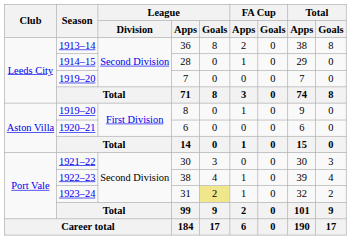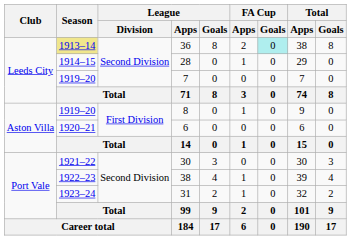(77, 45) no background -> (77, 45) khaki background
(273, 45) no background -> (273, 45) paleturquoise background
(215, 194) khaki background -> (215, 194) no background
